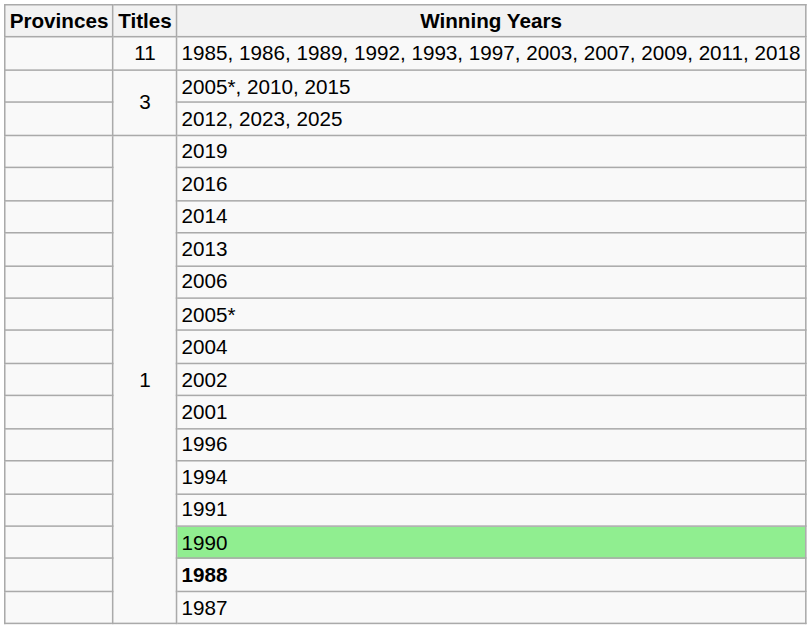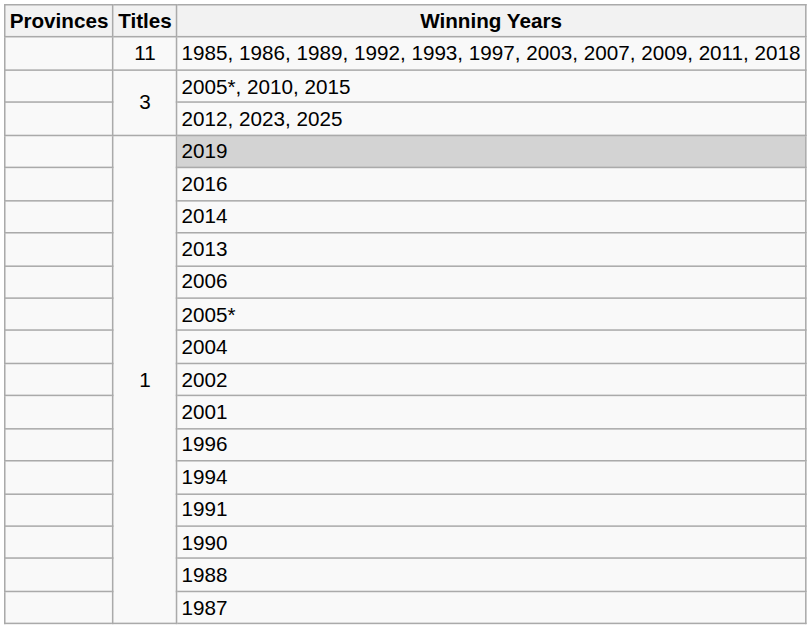(205, 151) no background -> (205, 151) lightgrey background
(205, 542) lightgreen background -> (205, 542) no background
(205, 575) bold -> (205, 575) normal
